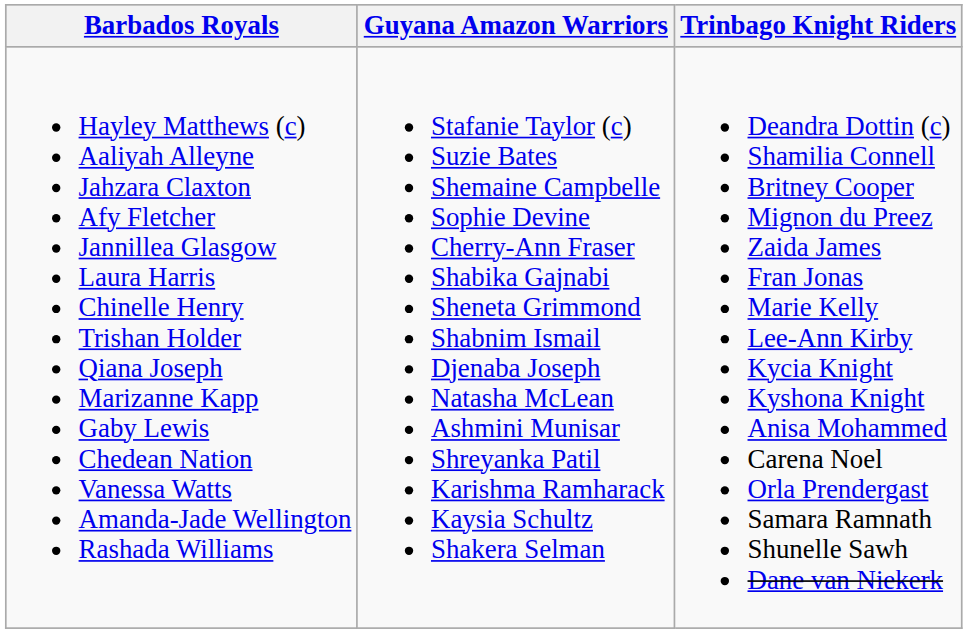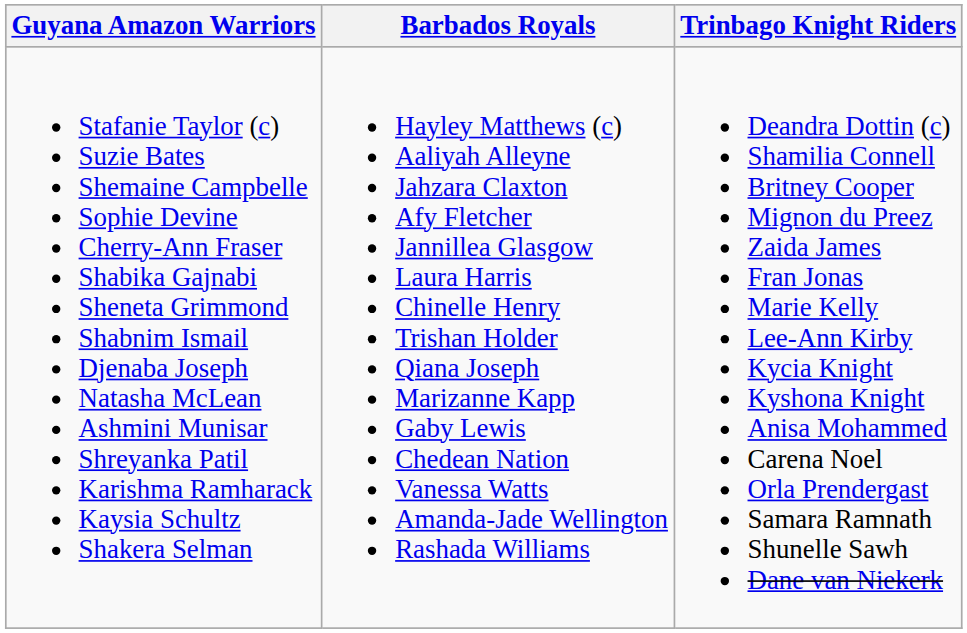columns swapped: (181, 25) <-> (516, 25)
